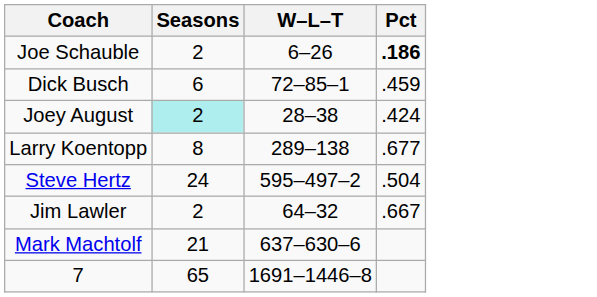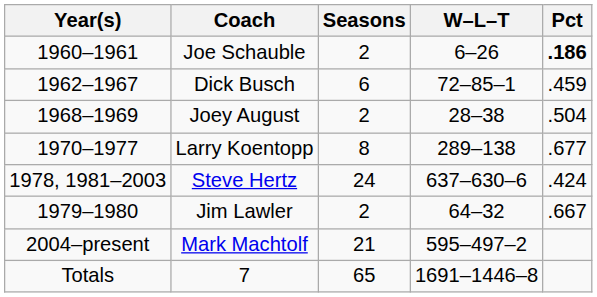+ column: (88, 20)
(198, 116) paleturquoise background -> (364, 116) no background
(401, 116) .424 -> (567, 116) .504
(310, 180) 595–497–2 -> (477, 180) 637–630–6
(401, 180) .504 -> (567, 180) .424
(310, 244) 637–630–6 -> (477, 244) 595–497–2
